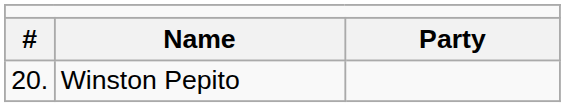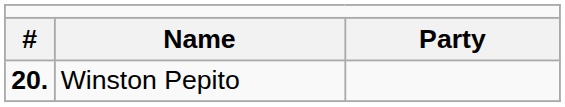(30, 81) normal -> (30, 81) bold
